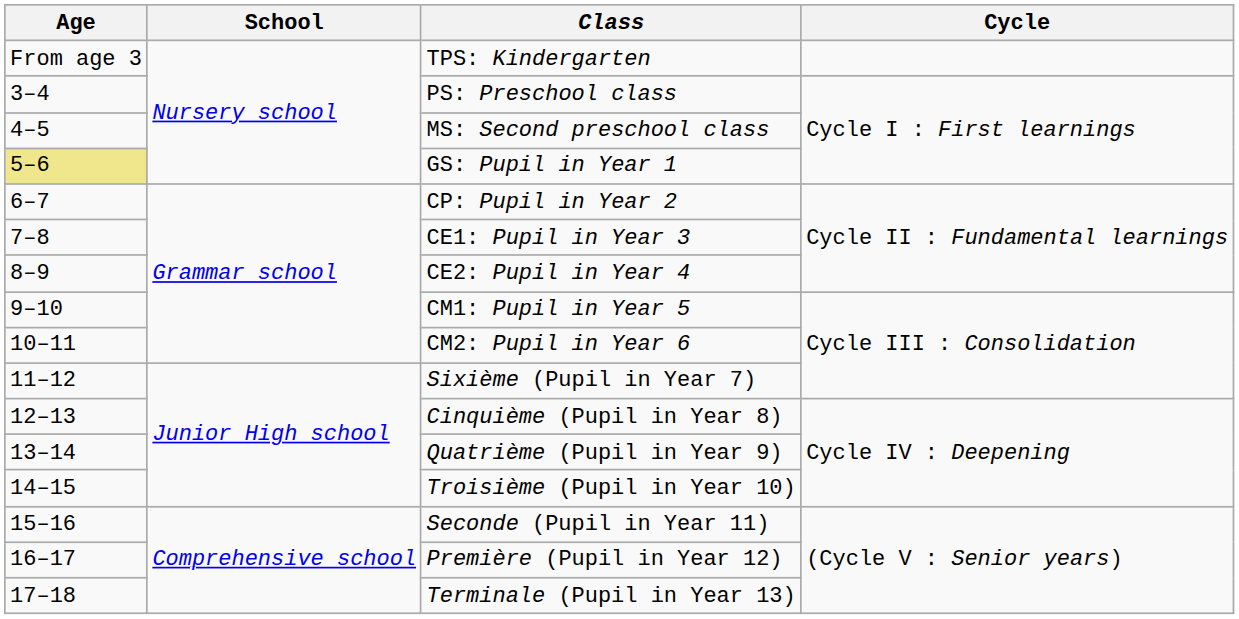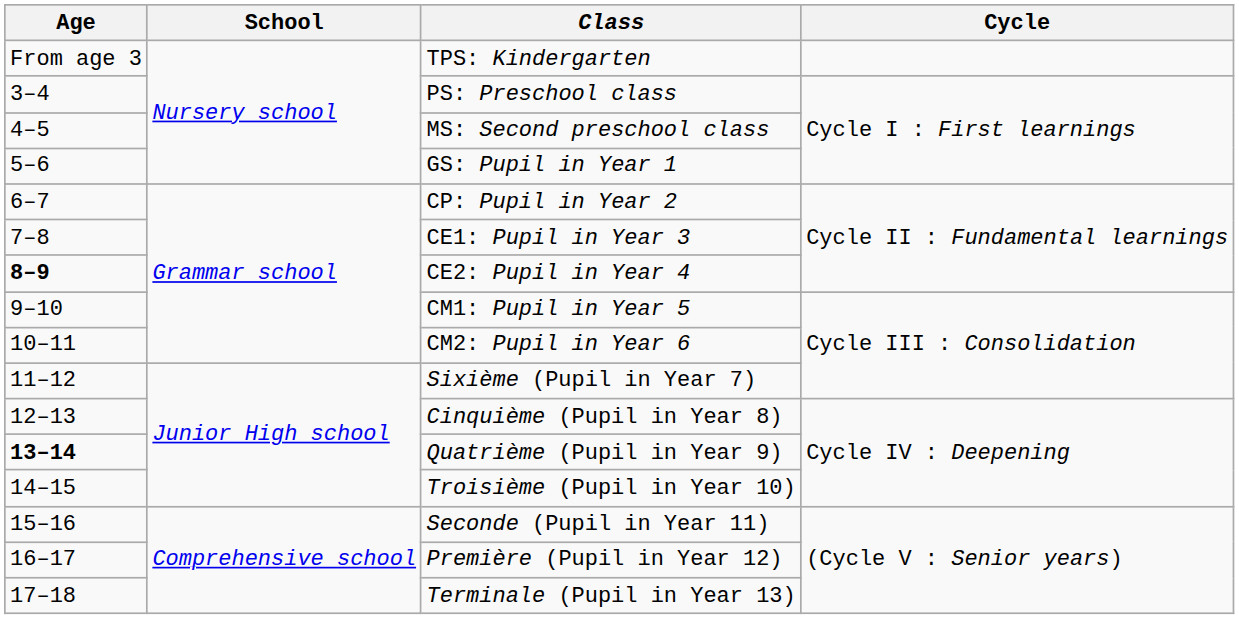(30, 166) khaki background -> (30, 166) no background
(30, 273) normal -> (30, 273) bold
(43, 452) normal -> (43, 452) bold
